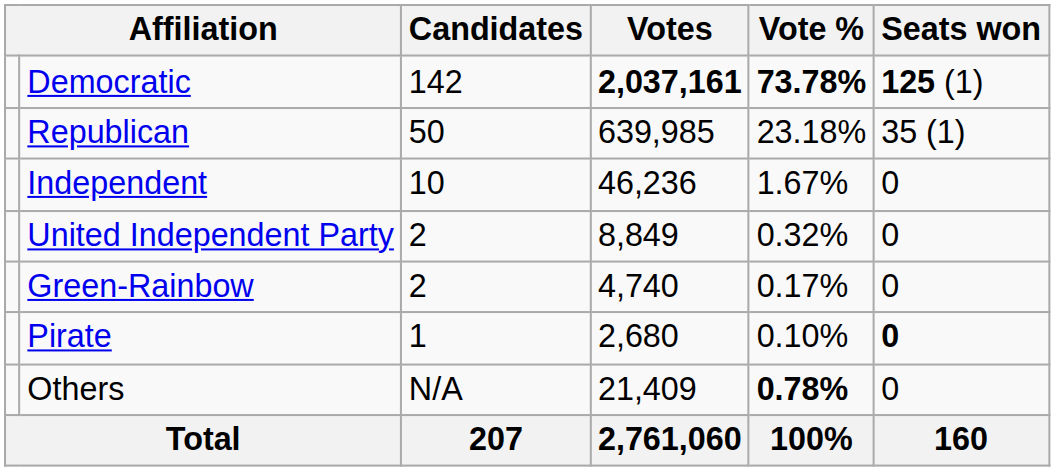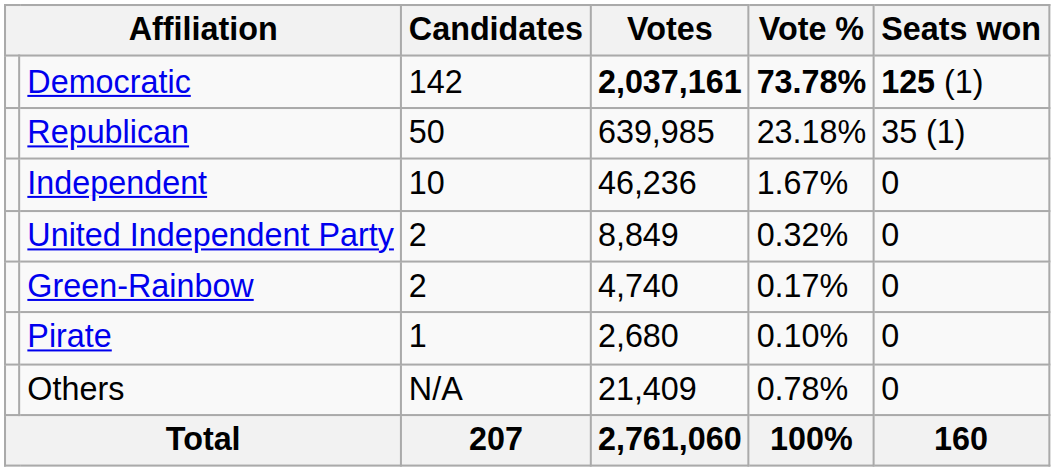(890, 337) bold -> (890, 337) normal
(802, 388) bold -> (802, 388) normal
